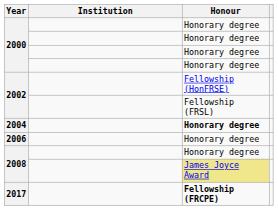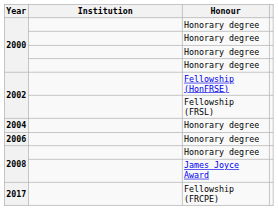(222, 125) bold -> (222, 125) normal
(212, 171) khaki background -> (212, 171) no background
(209, 194) bold -> (209, 194) normal
